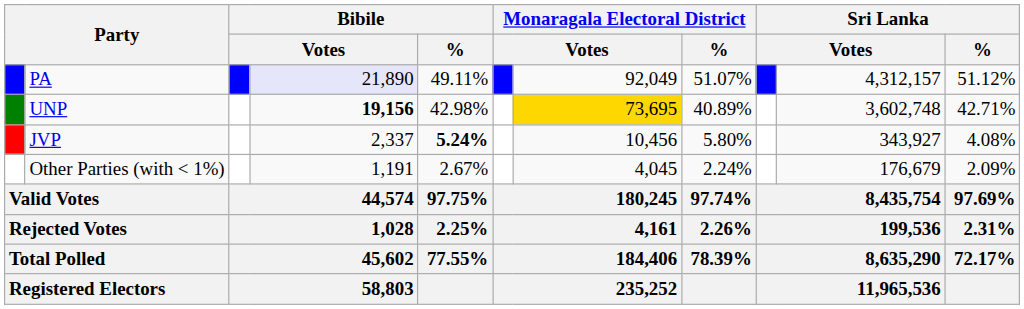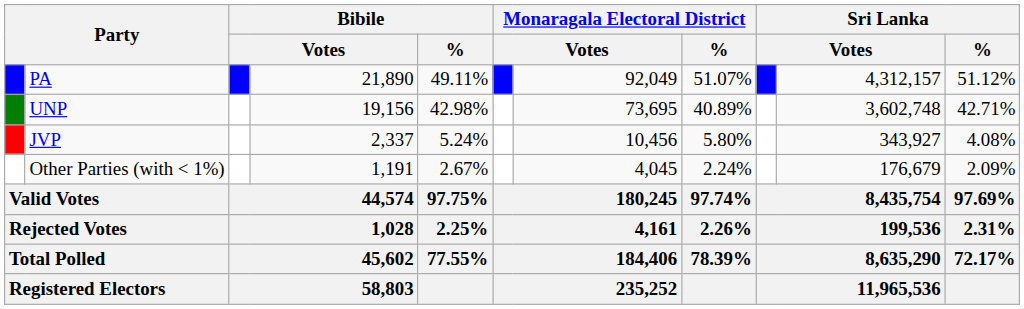(388, 79) lavender background -> (388, 79) no background
(388, 109) bold -> (388, 109) normal
(651, 109) gold background -> (651, 109) no background
(462, 139) bold -> (464, 139) normal
